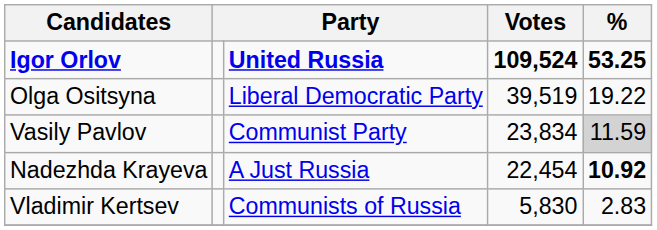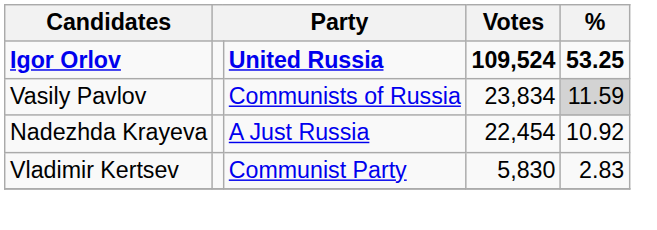- row: (83, 96)
(318, 133) Communist Party -> (345, 96) Communists of Russia
(617, 170) bold -> (595, 133) normal
(345, 206) Communists of Russia -> (318, 170) Communist Party
